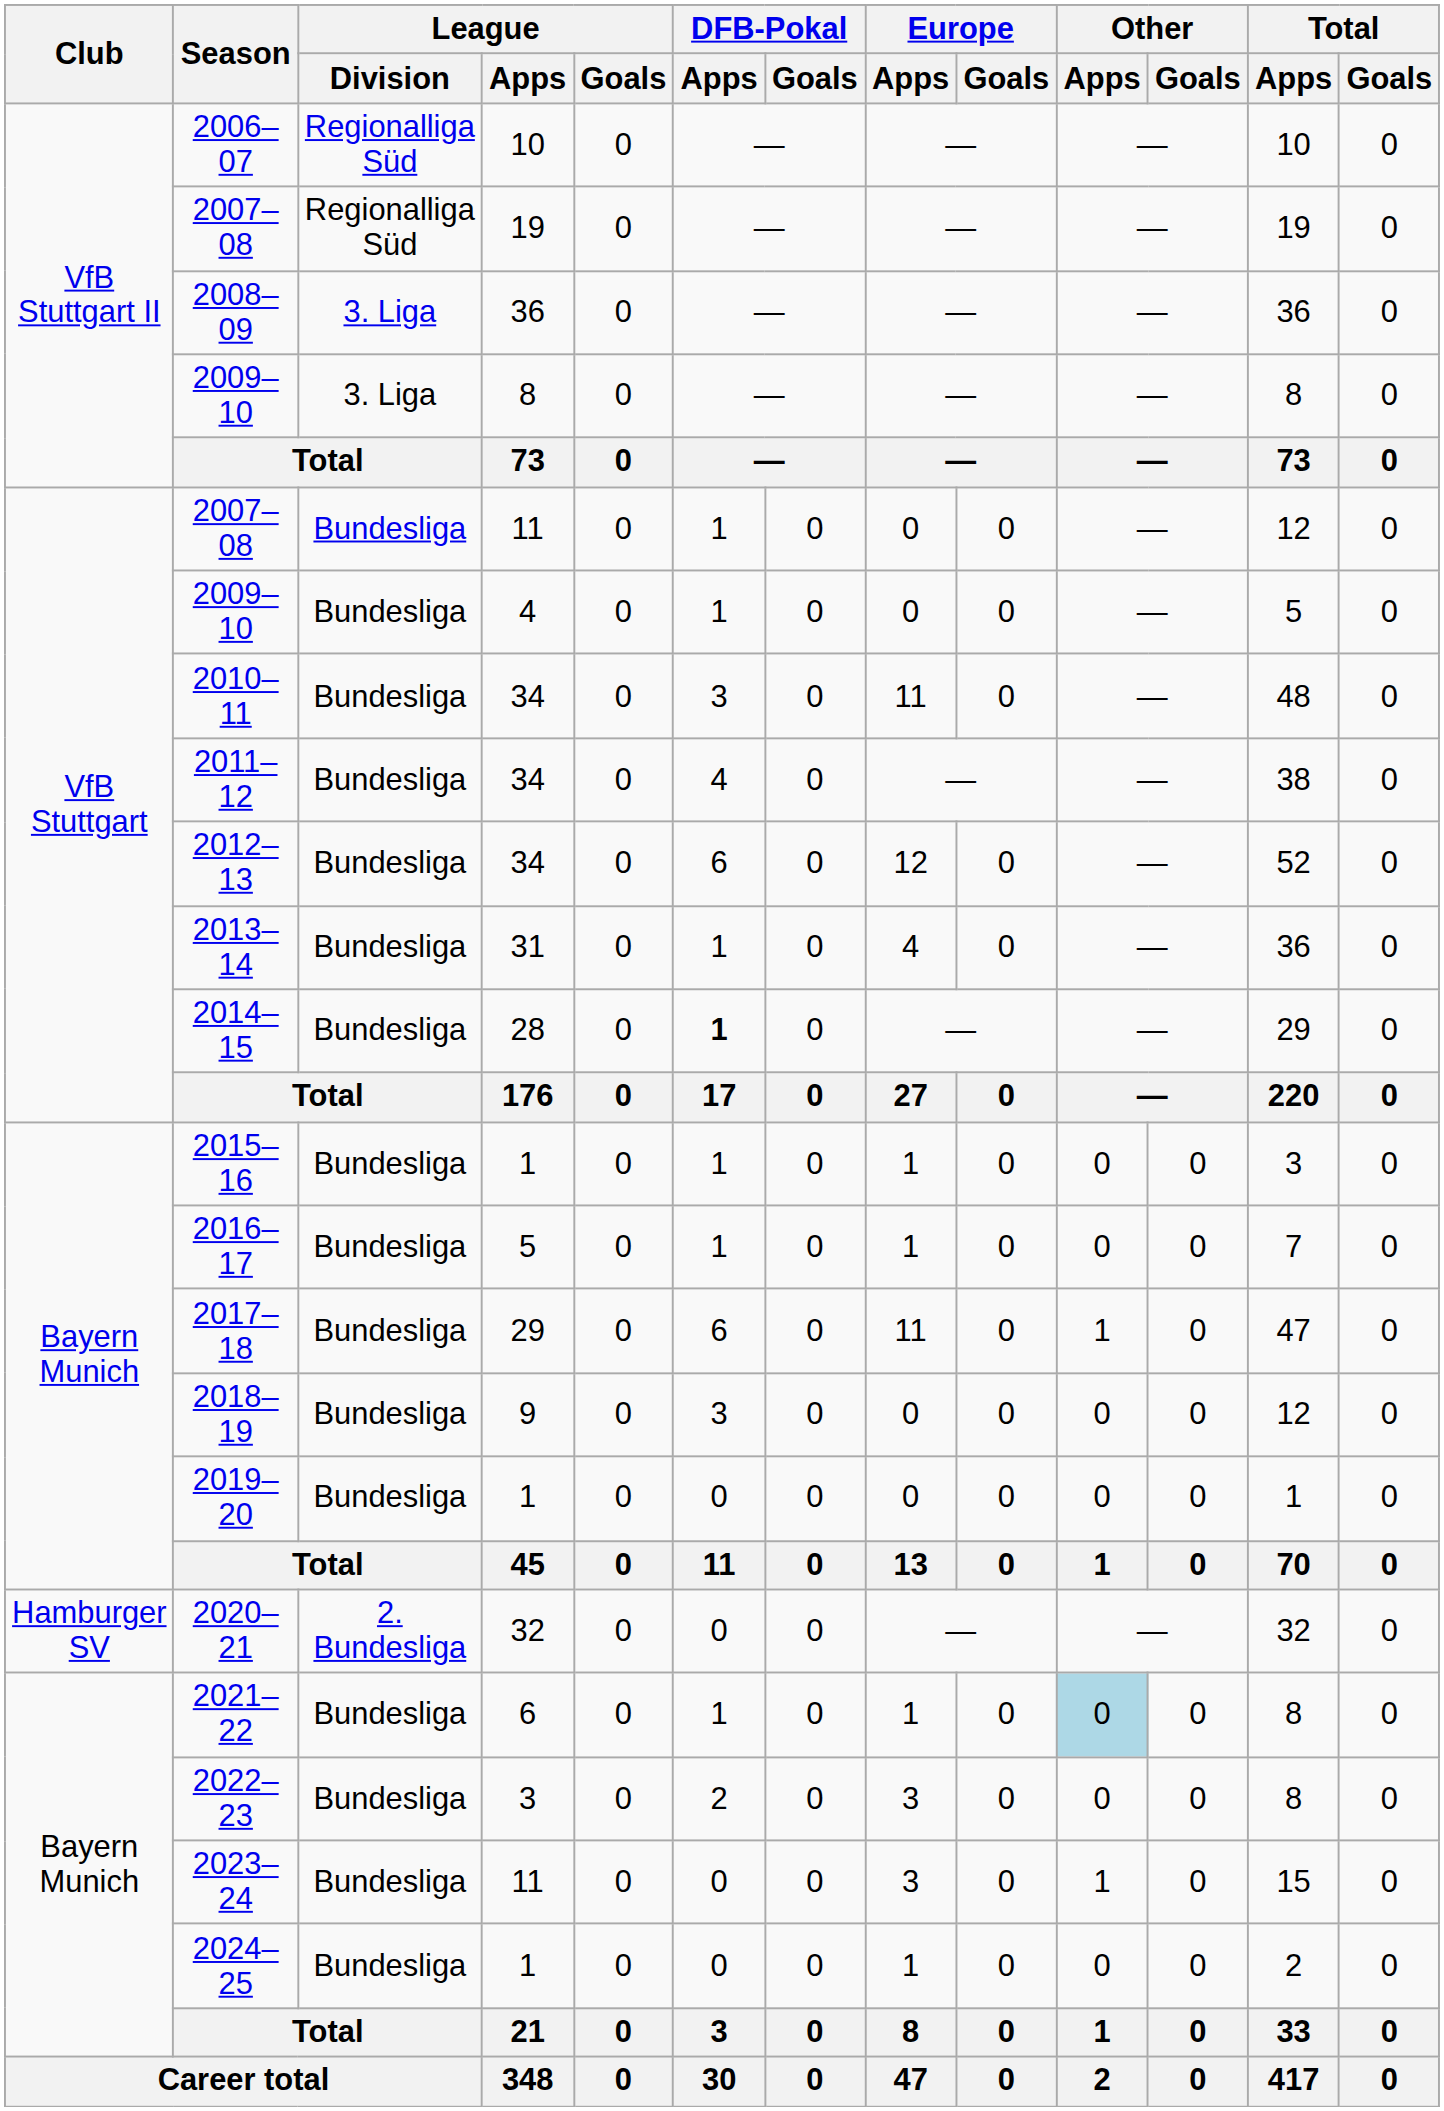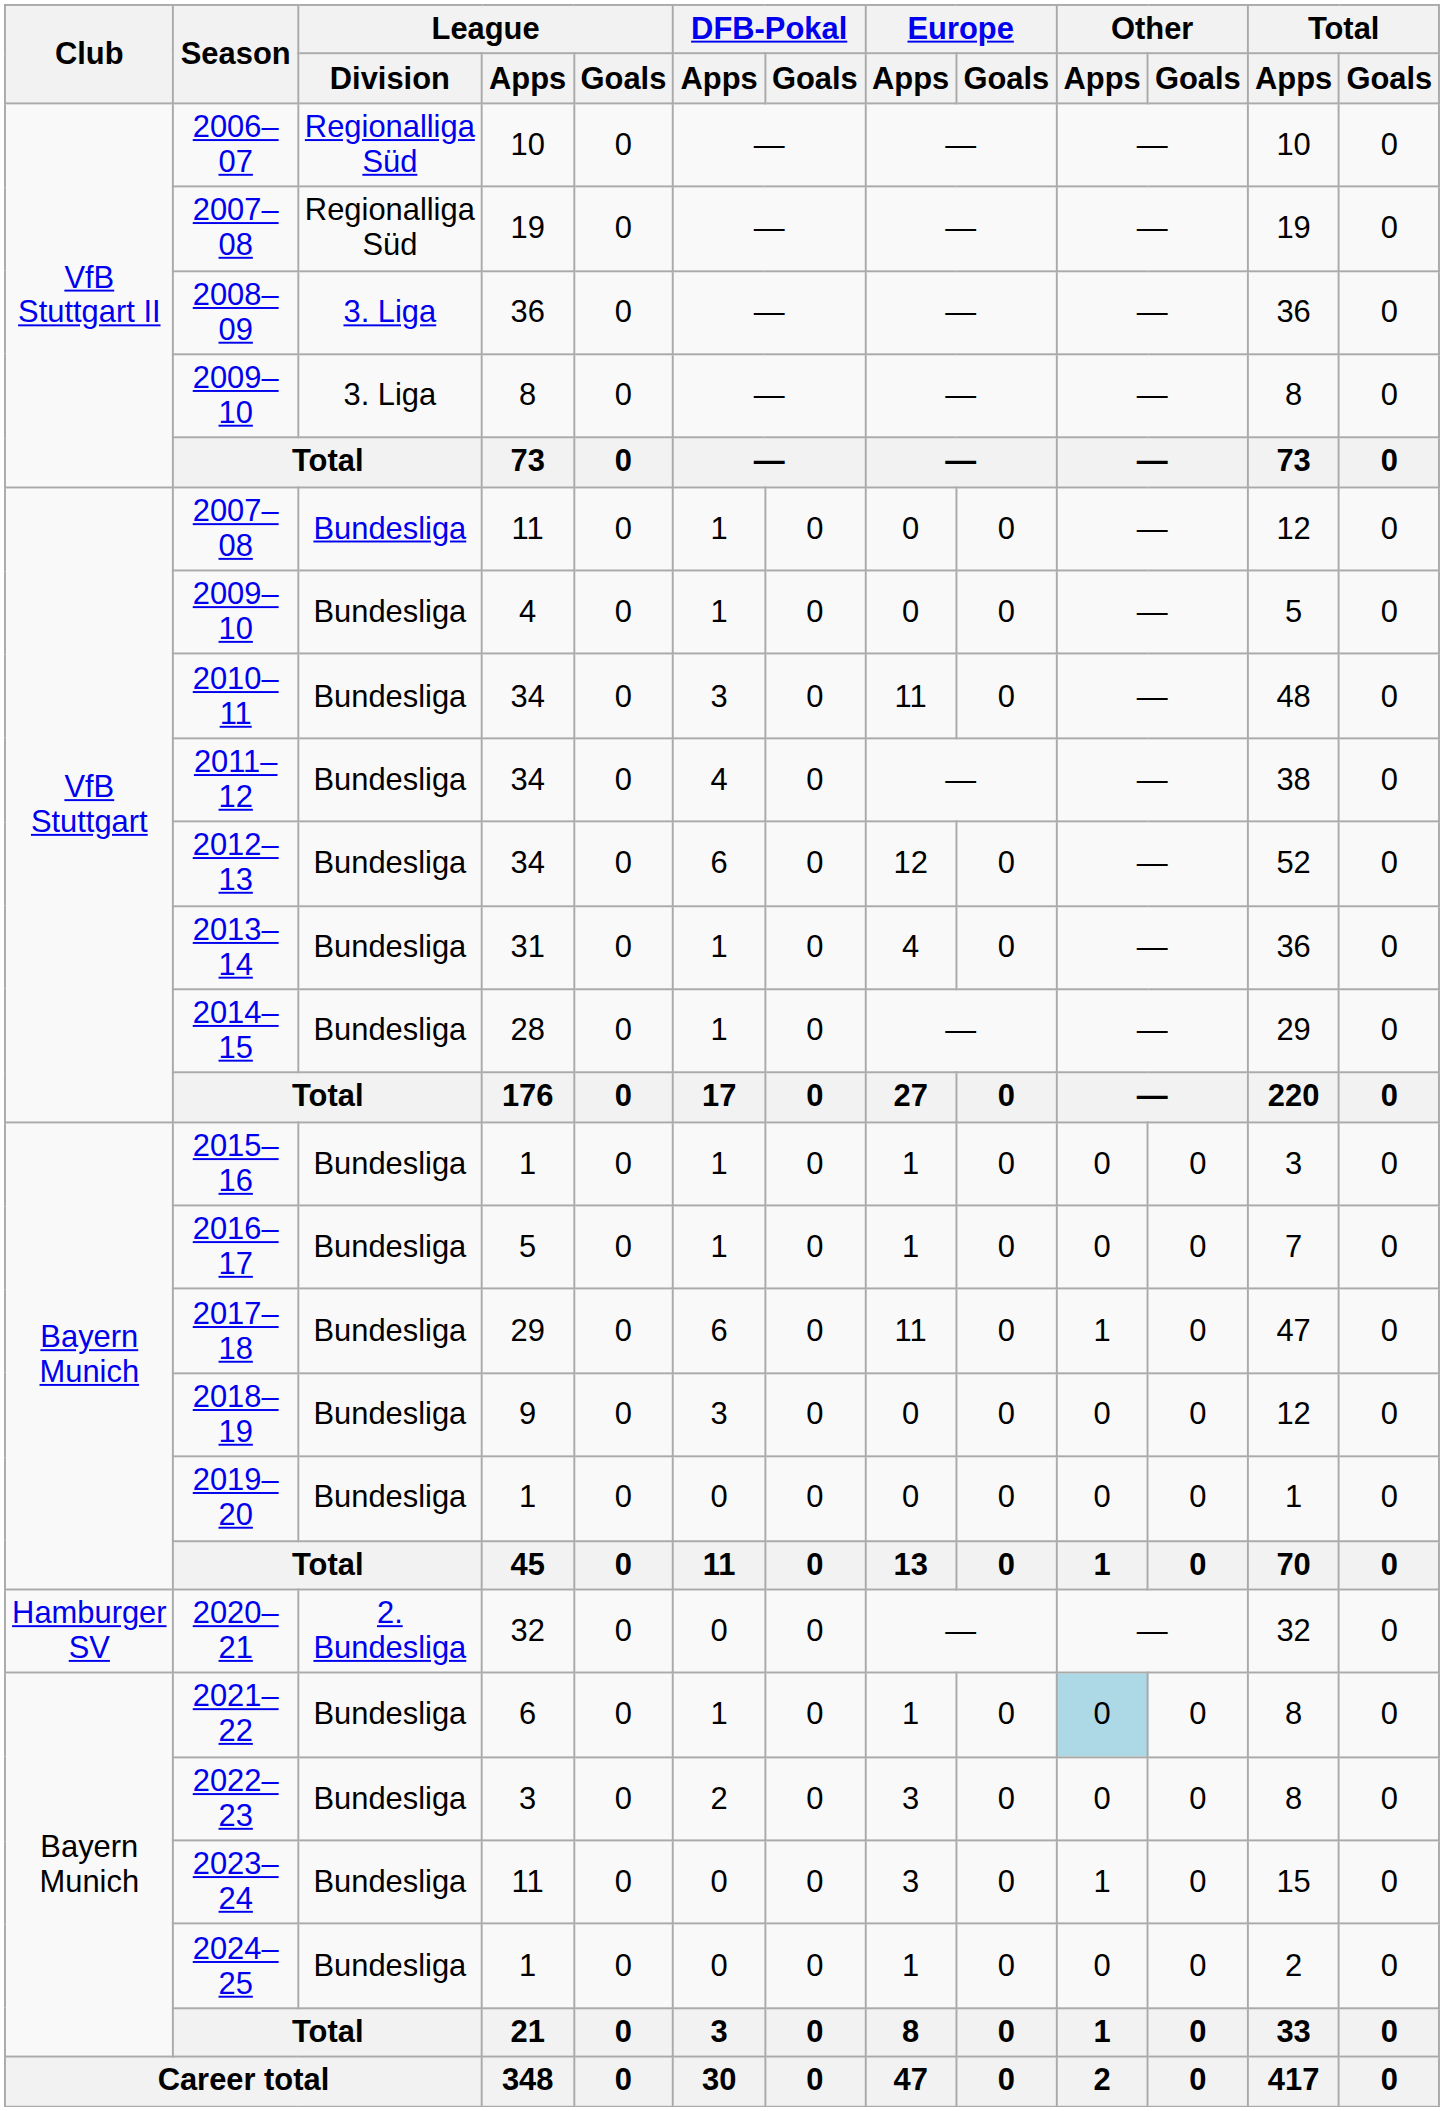(719, 1030) bold -> (719, 1030) normal
